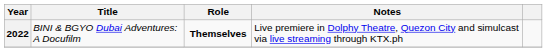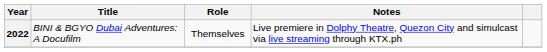(218, 33) bold -> (218, 33) normal
